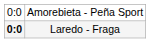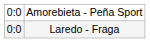(14, 29) bold -> (14, 29) normal
